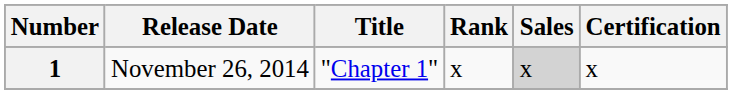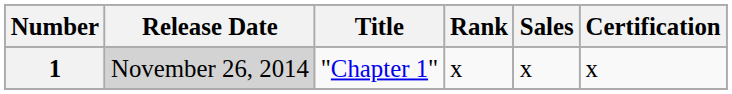(210, 68) no background -> (210, 68) lightgrey background
(526, 68) lightgrey background -> (526, 68) no background
